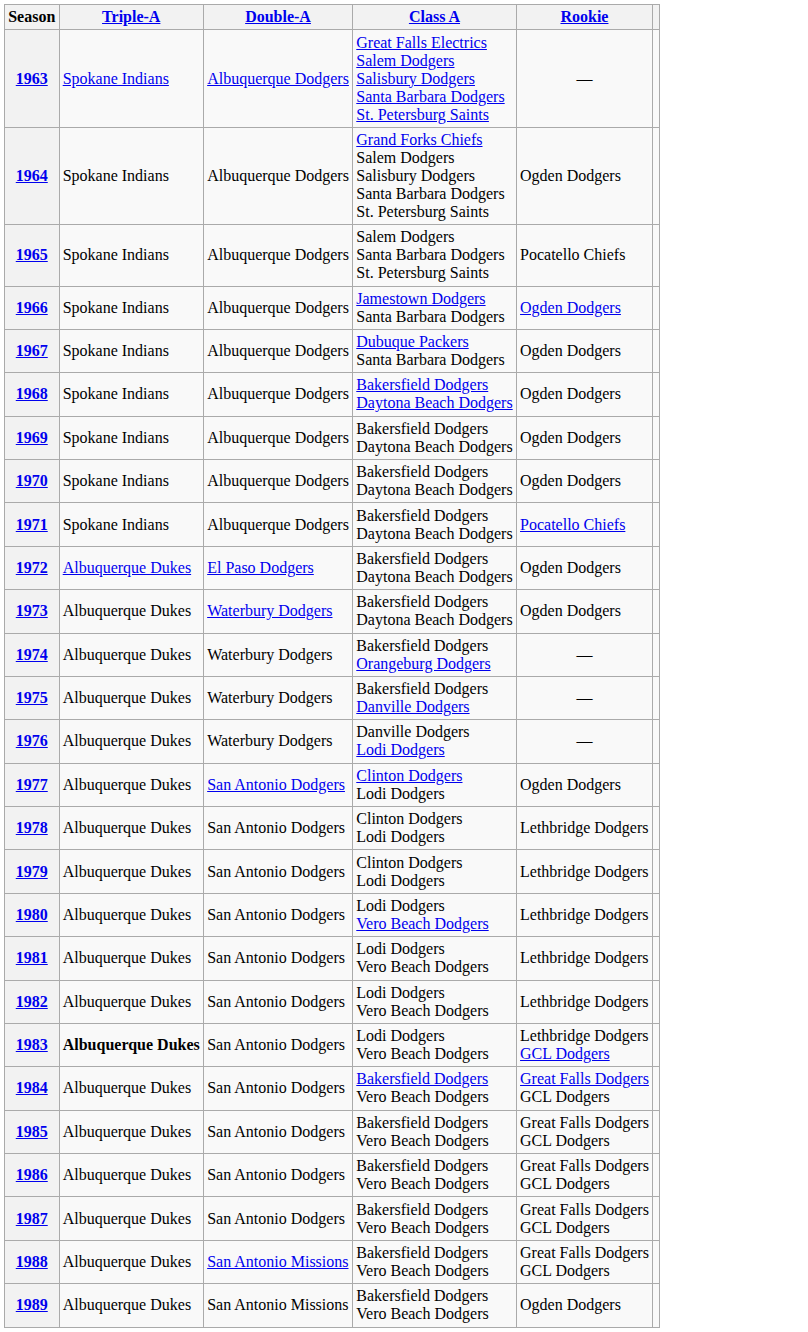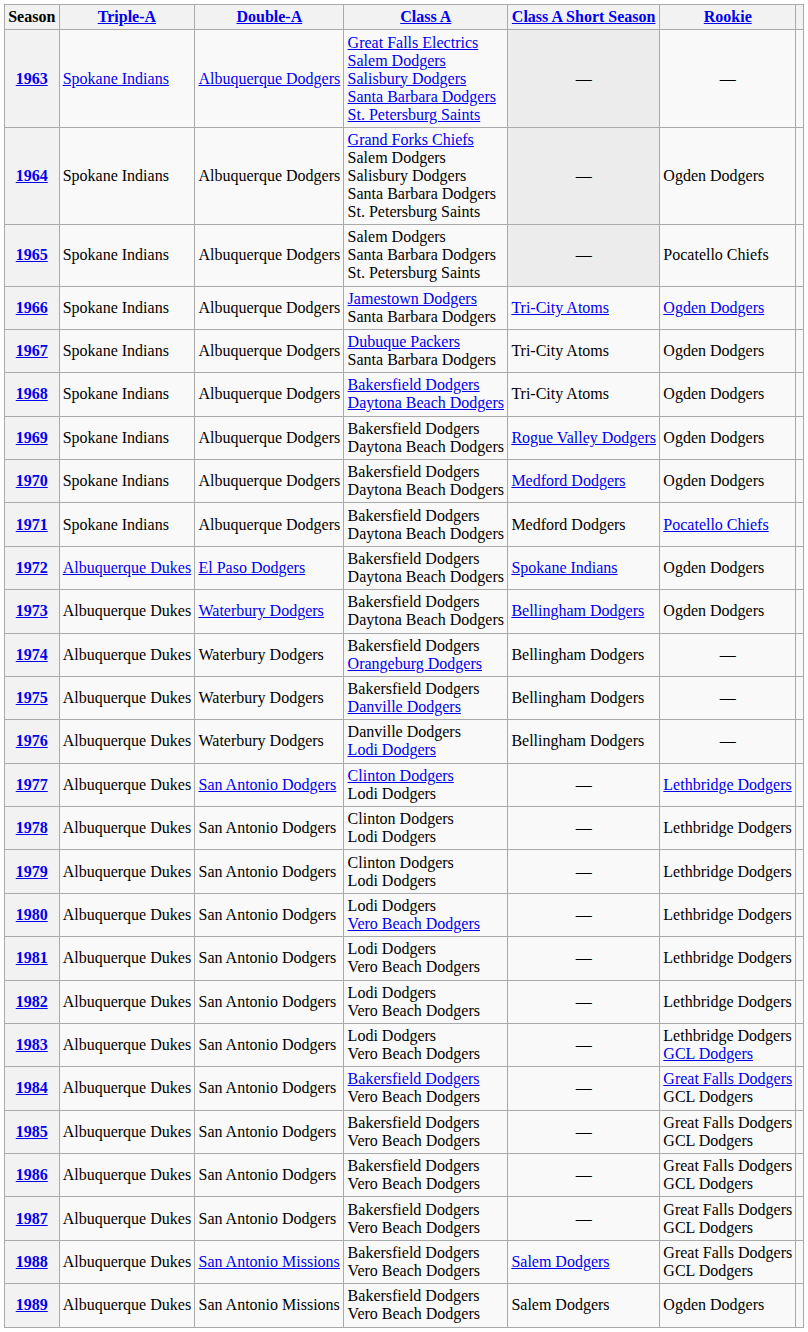+ column: (584, 17)
(570, 784) Ogden Dodgers -> (728, 784) Lethbridge Dodgers
(131, 1045) bold -> (127, 1045) normal
